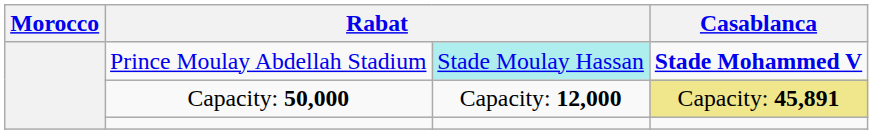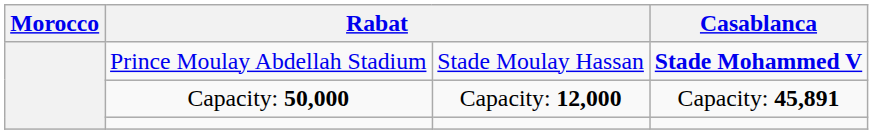(541, 60) paleturquoise background -> (541, 60) no background
(758, 98) khaki background -> (758, 98) no background
